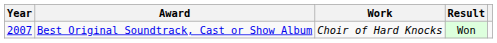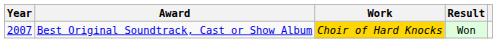(380, 30) no background -> (380, 30) gold background
